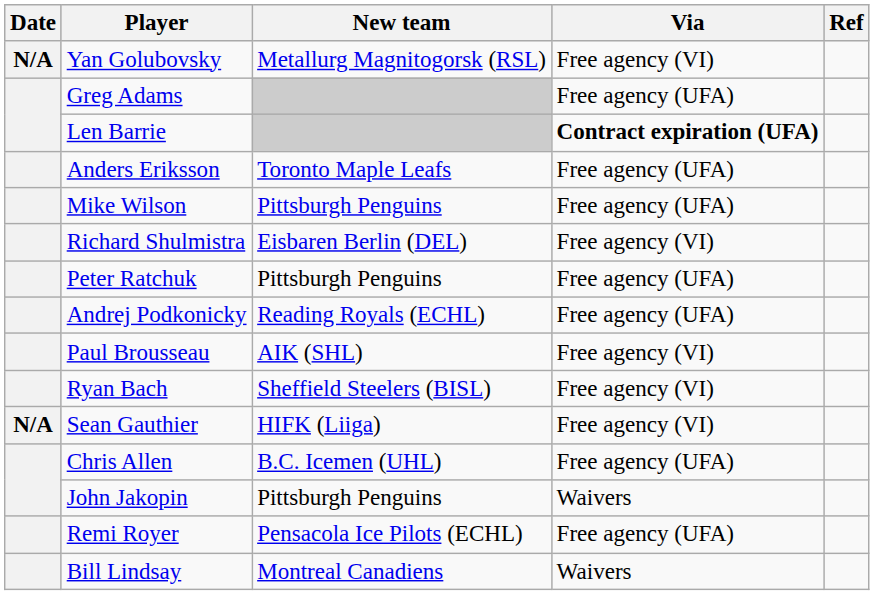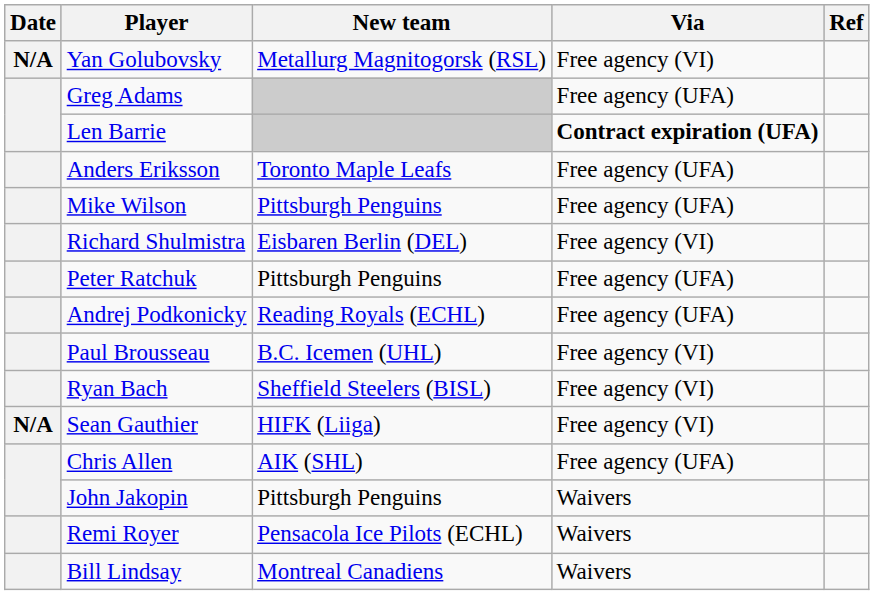(310, 351) AIK (SHL) -> (349, 351) B.C. Icemen (UHL)
(349, 461) B.C. Icemen (UHL) -> (310, 461) AIK (SHL)
(645, 534) Free agency (UFA) -> (594, 534) Waivers
